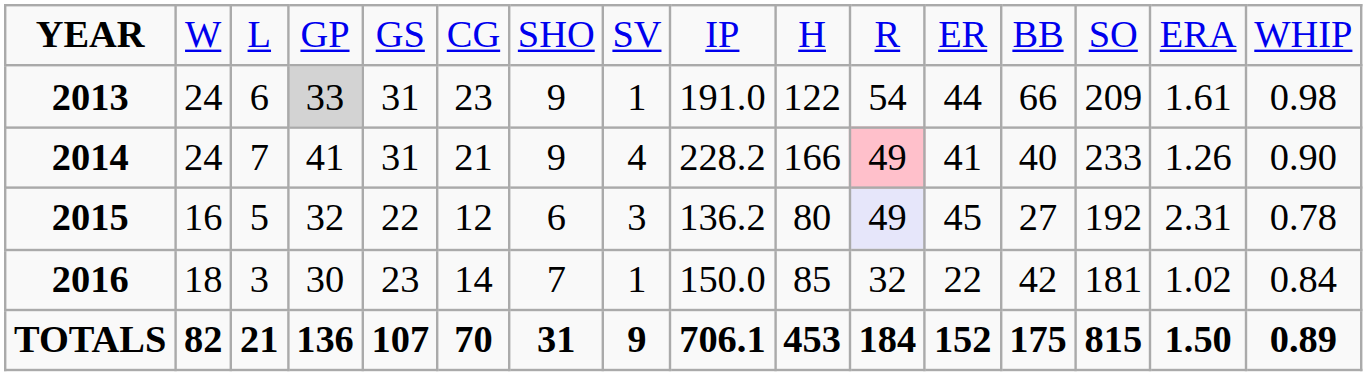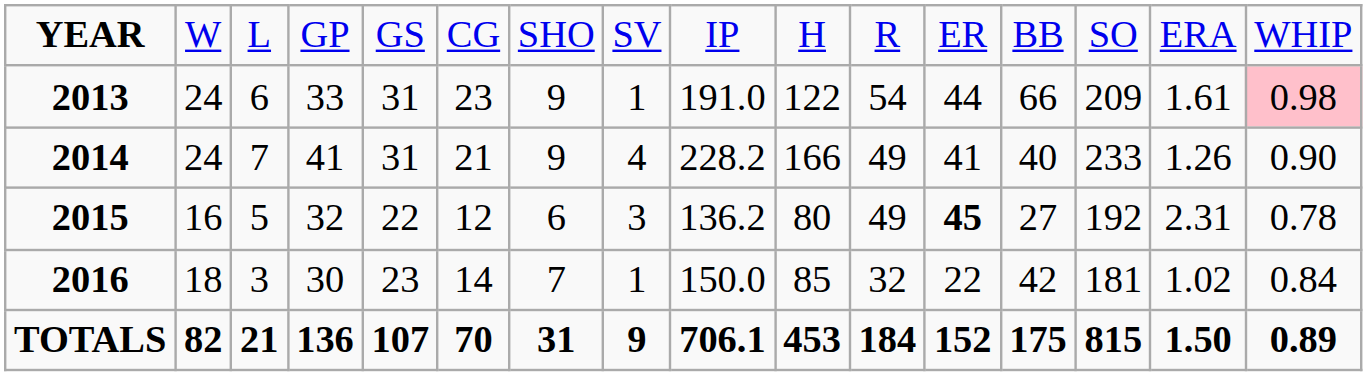(325, 95) lightgrey background -> (325, 95) no background
(1303, 95) no background -> (1303, 95) pink background
(887, 156) pink background -> (887, 156) no background
(887, 217) lavender background -> (887, 217) no background
(963, 217) normal -> (963, 217) bold
